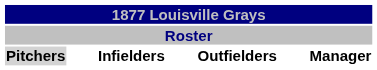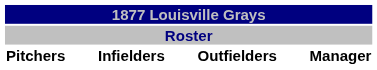(36, 56) lightgrey background -> (36, 56) no background
